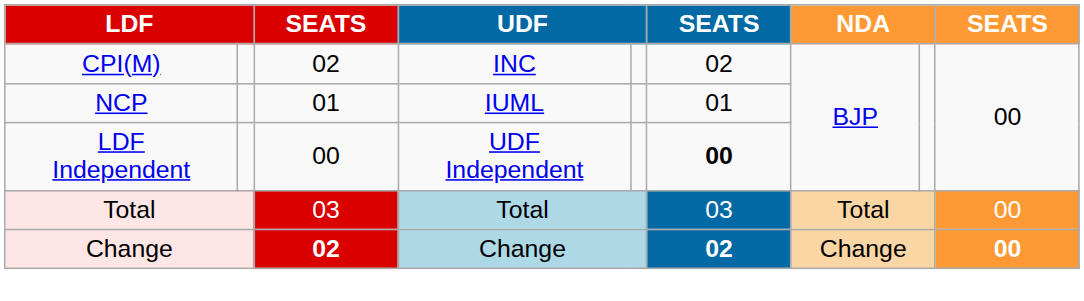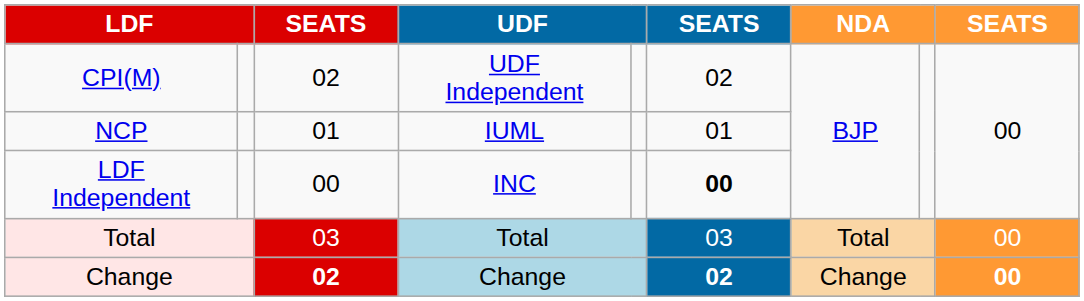(514, 63) INC -> (514, 77) UDF Independent
(514, 156) UDF Independent -> (514, 184) INC
